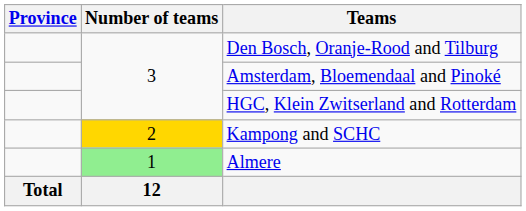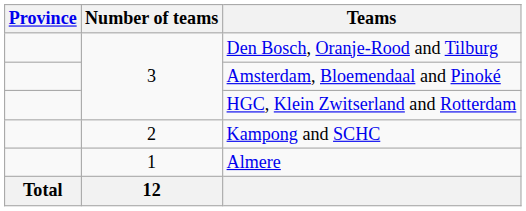(152, 133) gold background -> (152, 133) no background
(152, 162) lightgreen background -> (152, 162) no background
